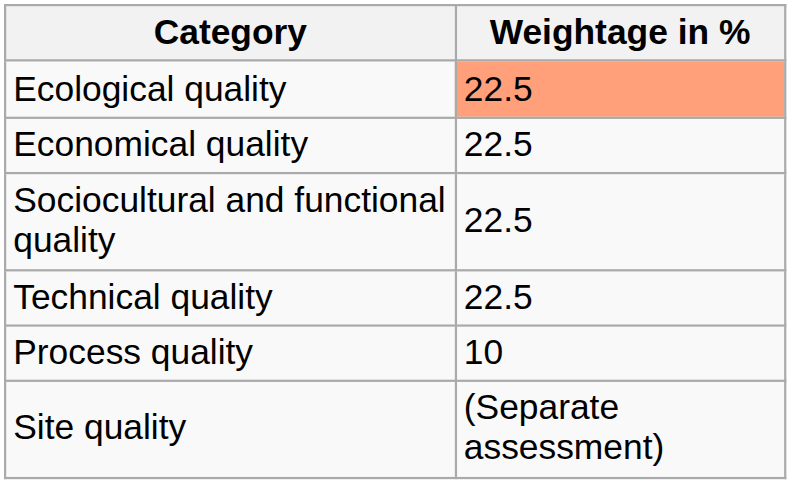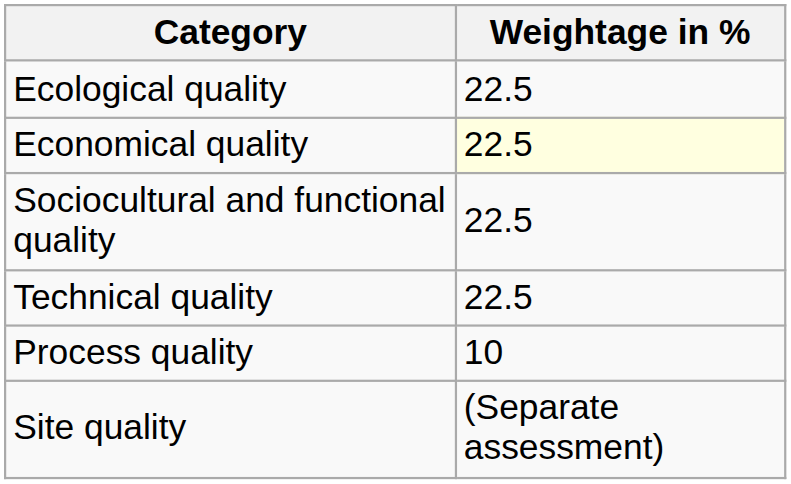(498, 88) lightsalmon background -> (498, 88) no background
(498, 144) no background -> (498, 144) lightyellow background
